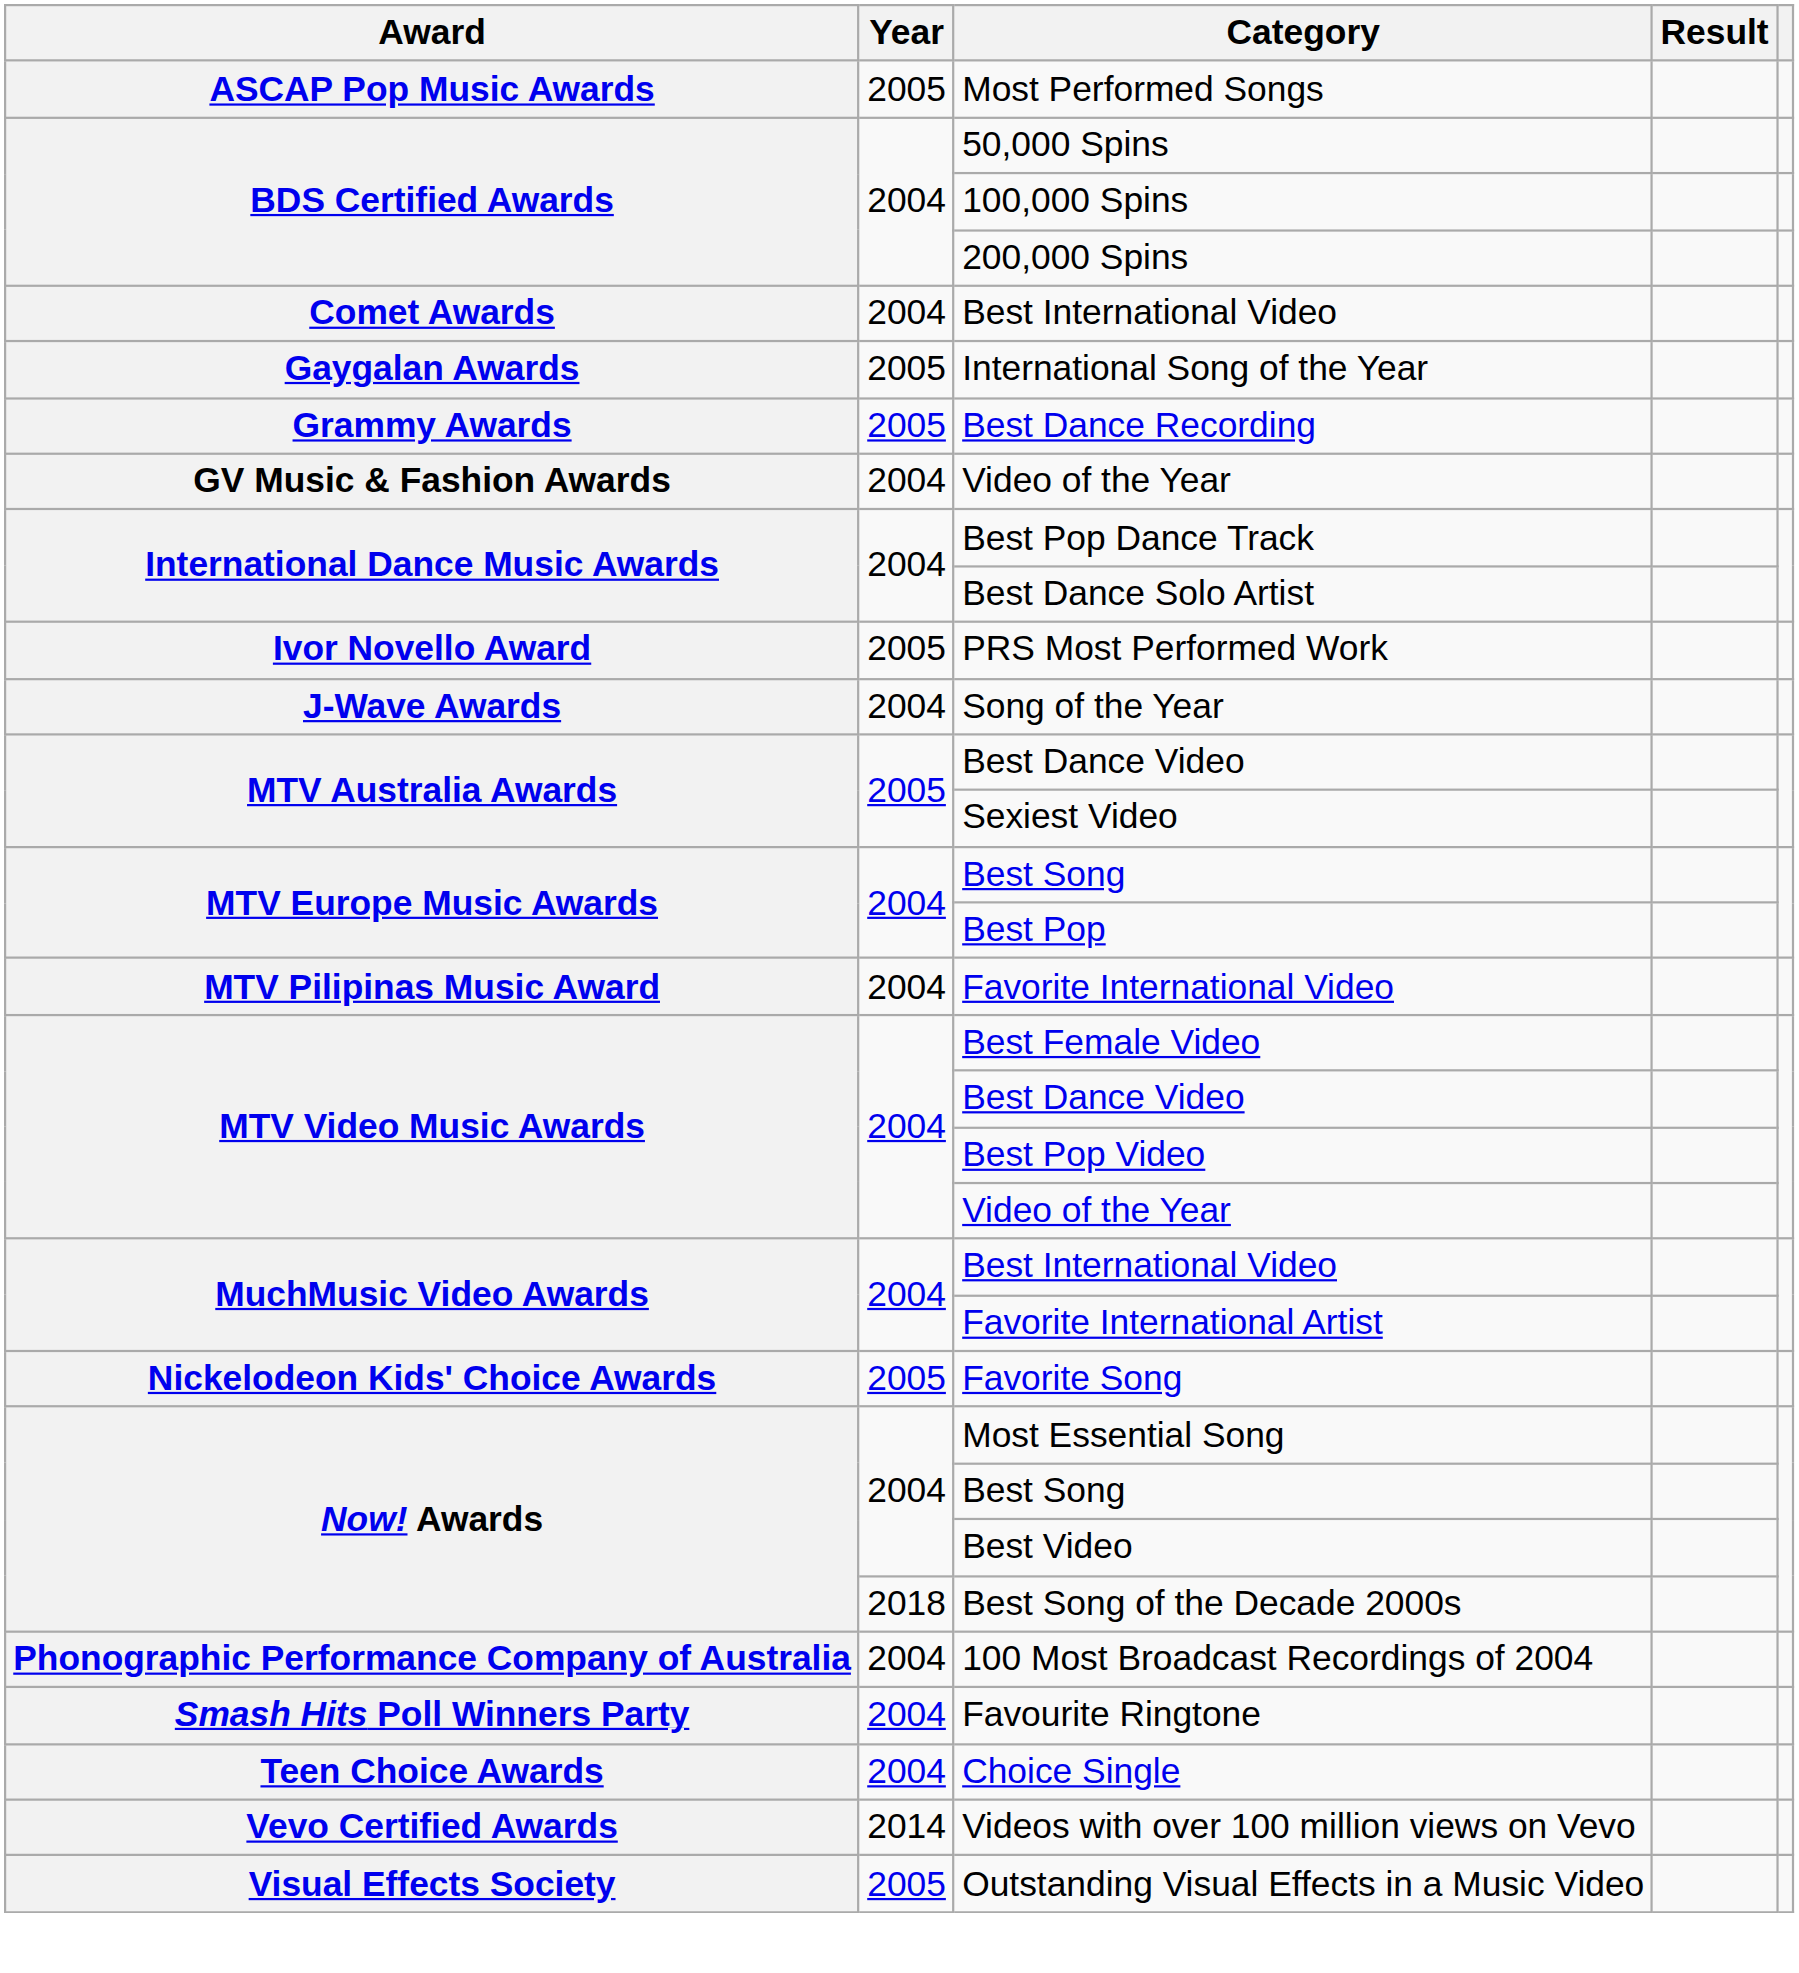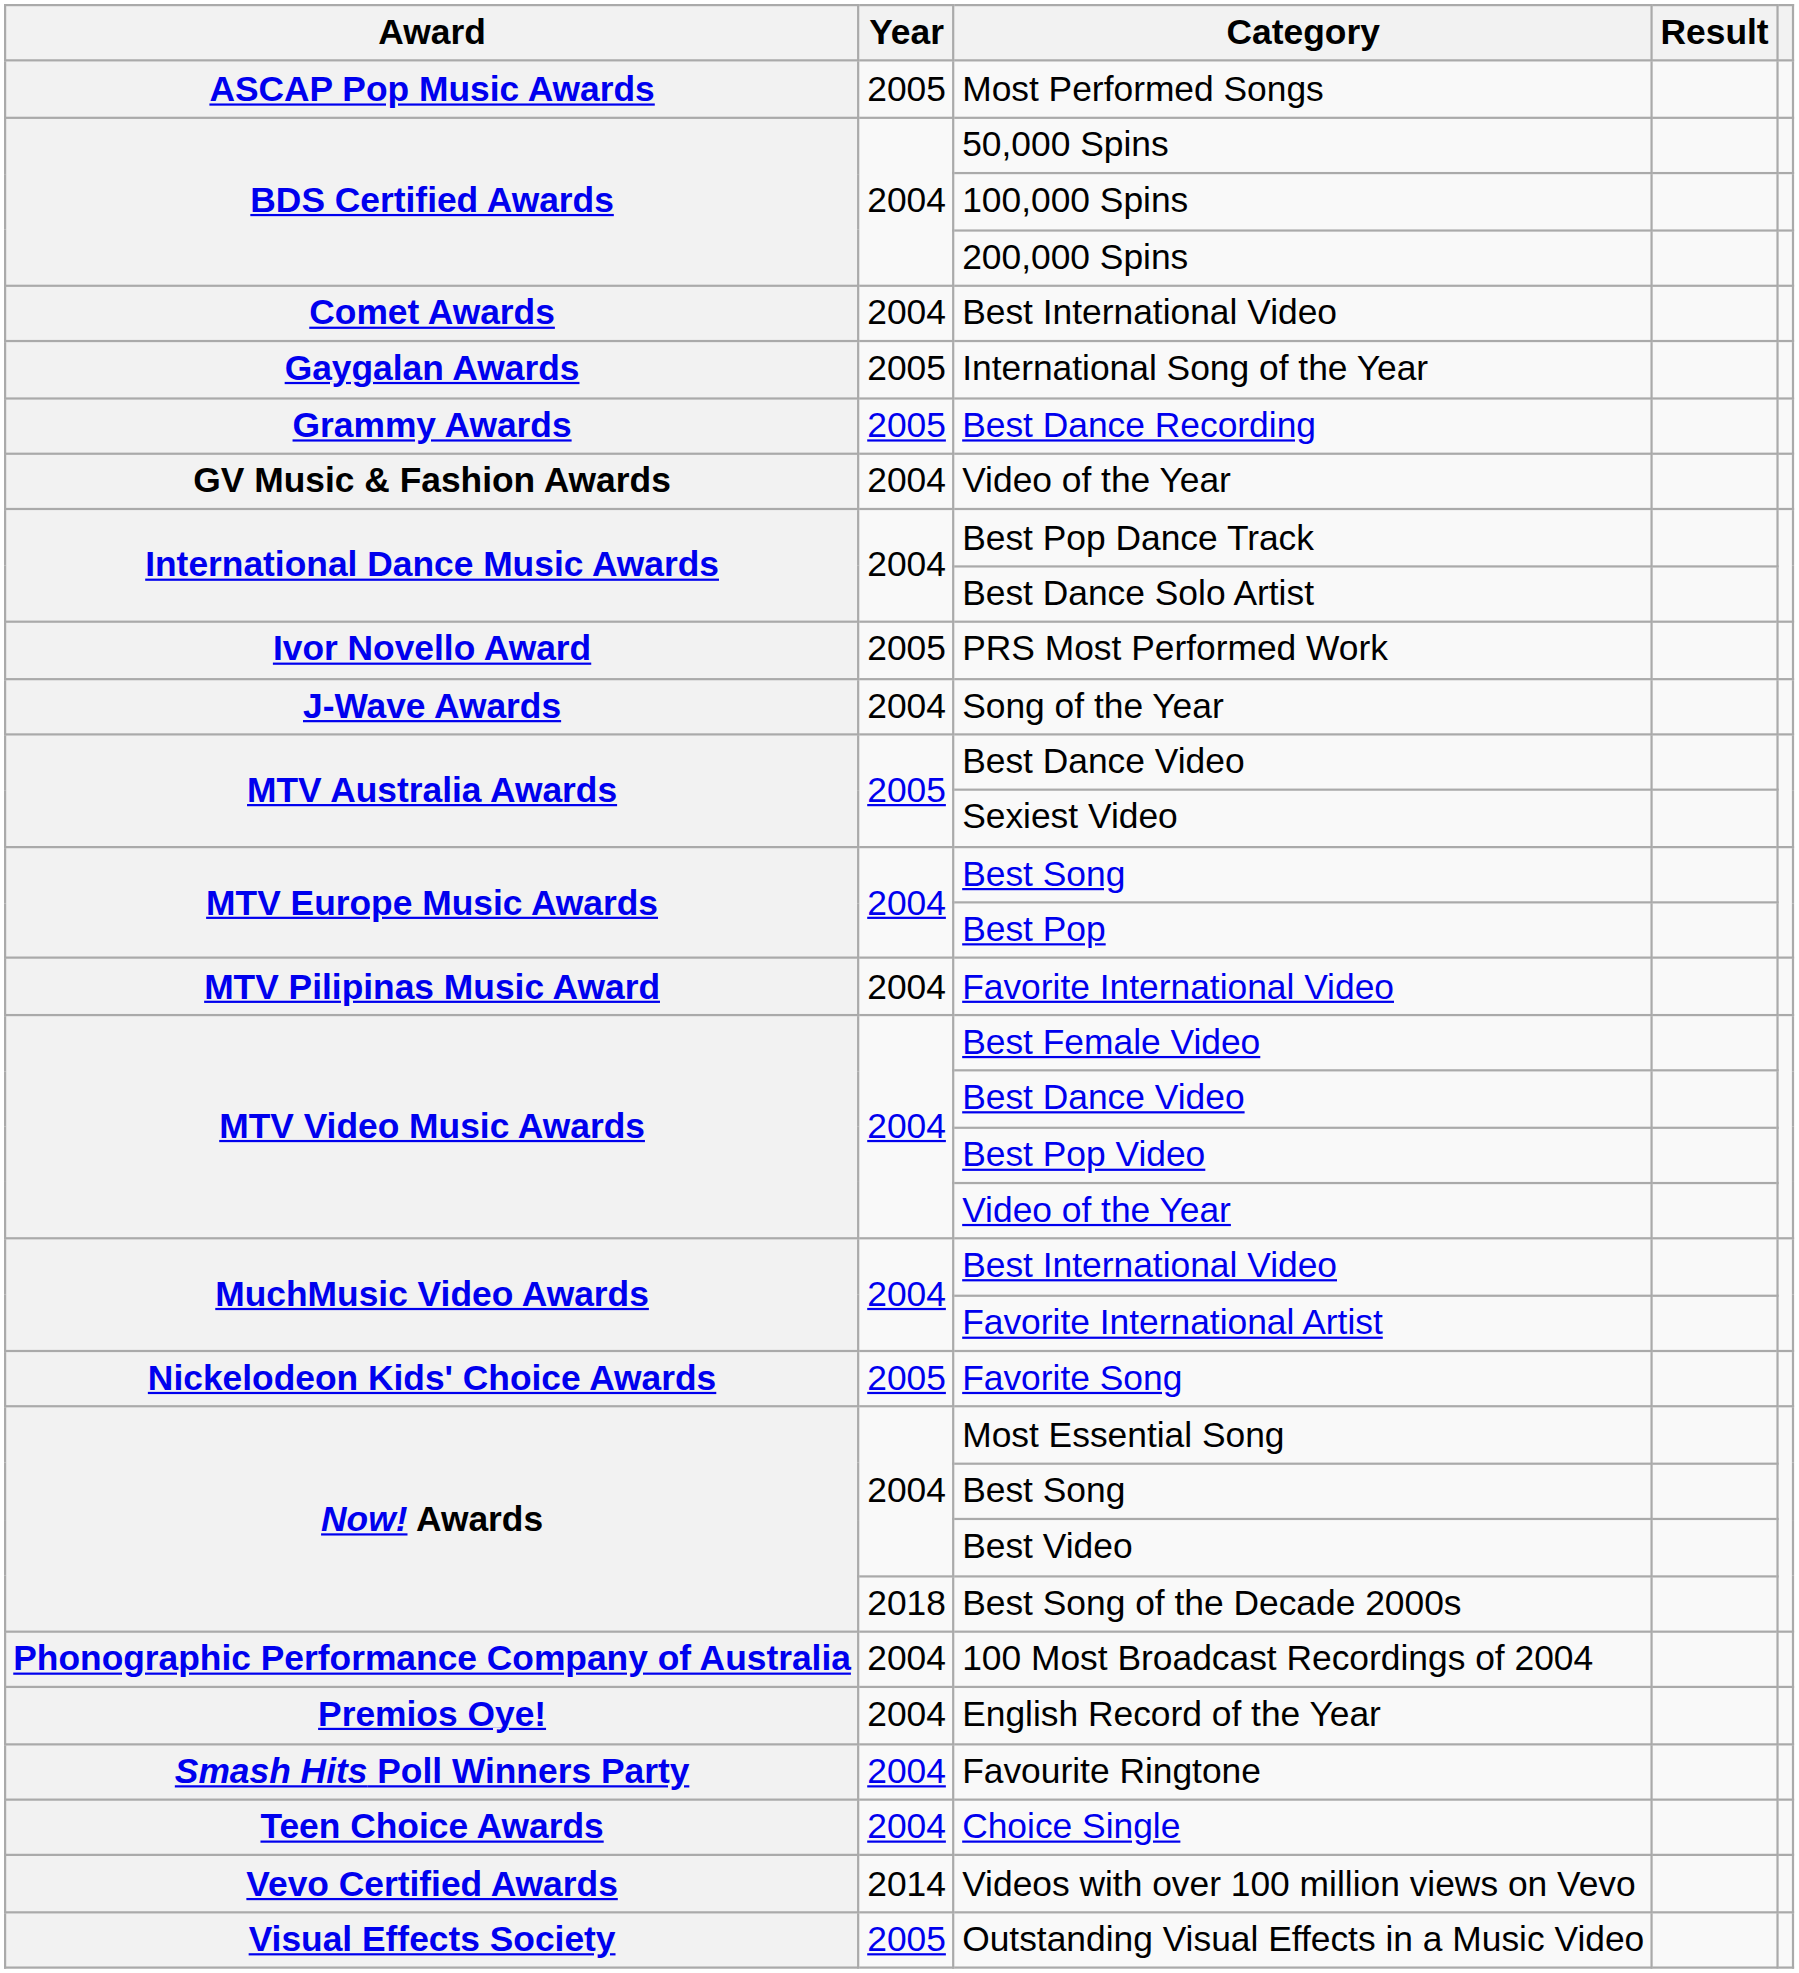+ row: (432, 1714)
